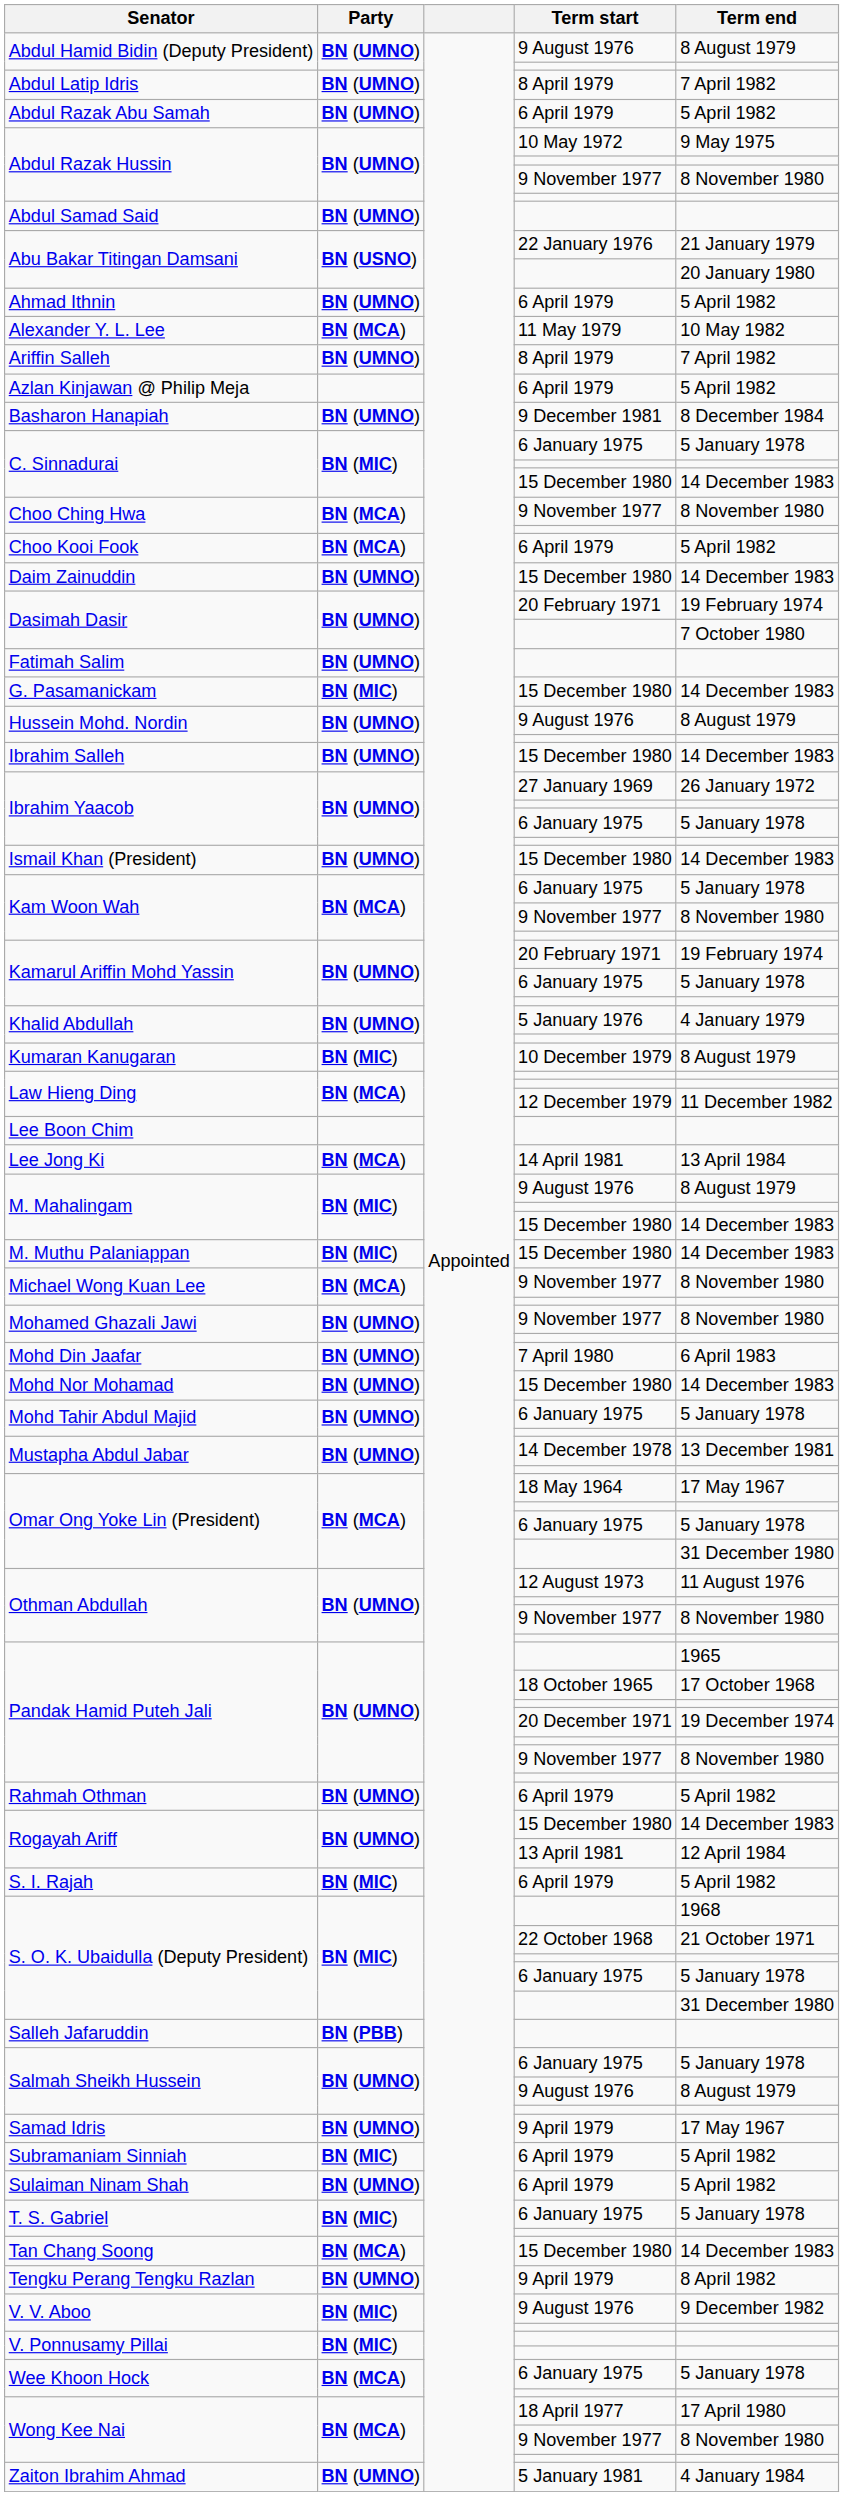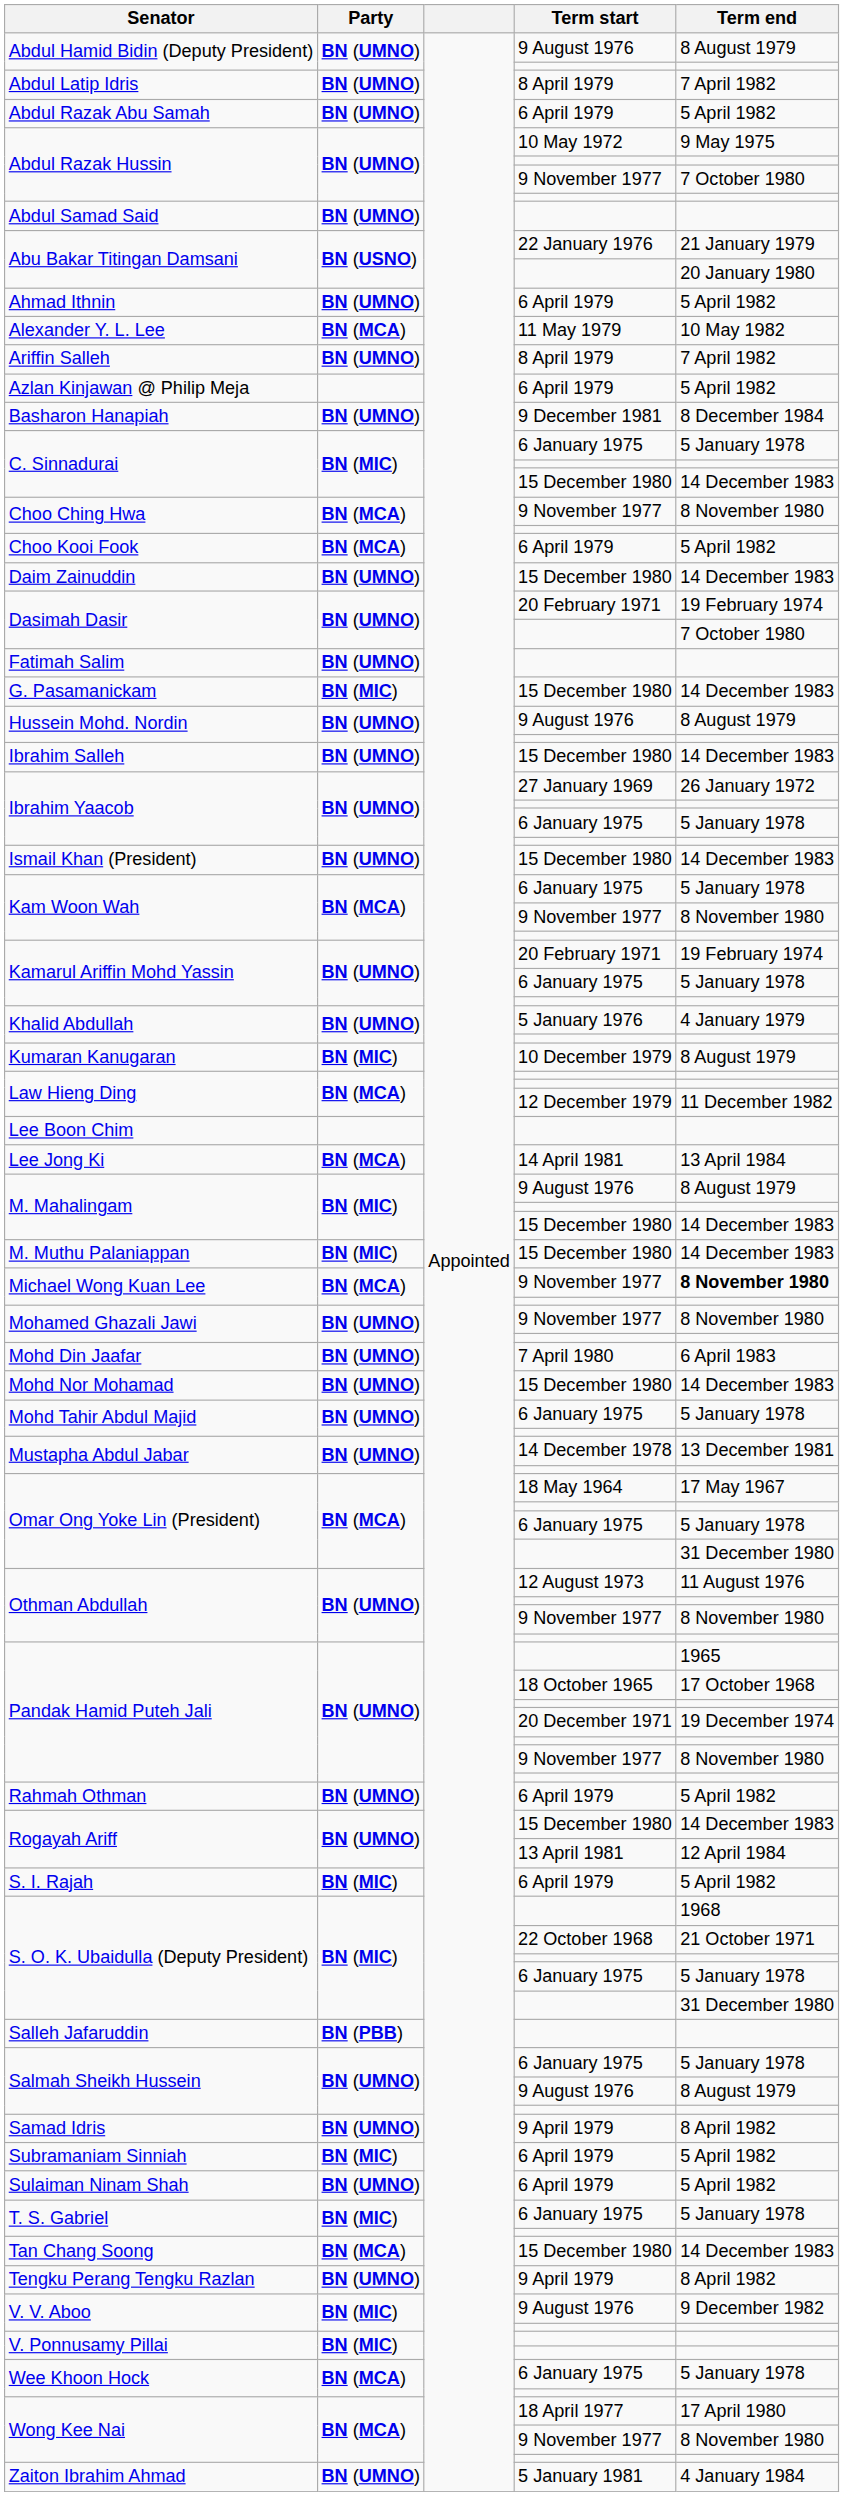(752, 178) 8 November 1980 -> (743, 178) 7 October 1980
(752, 1282) normal -> (755, 1282) bold
(732, 2127) 17 May 1967 -> (728, 2127) 8 April 1982
